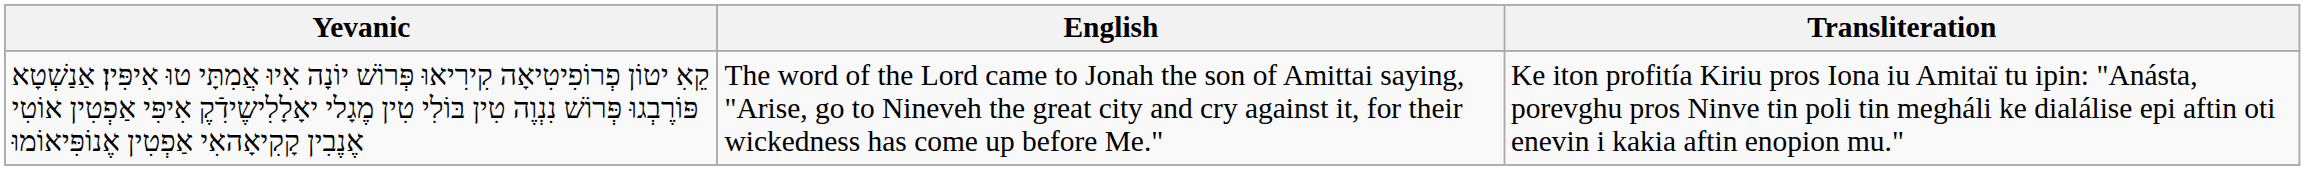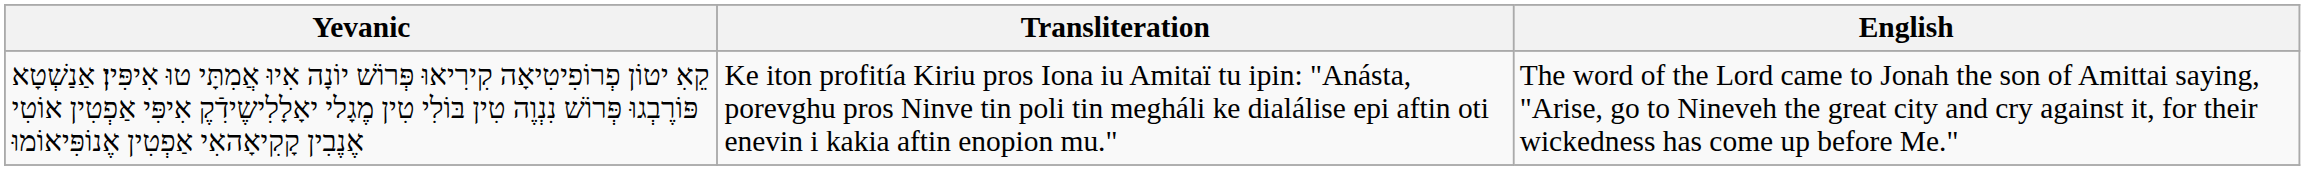columns swapped: (1902, 27) <-> (1111, 27)
